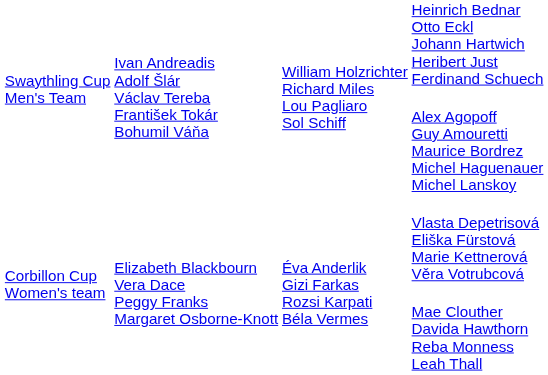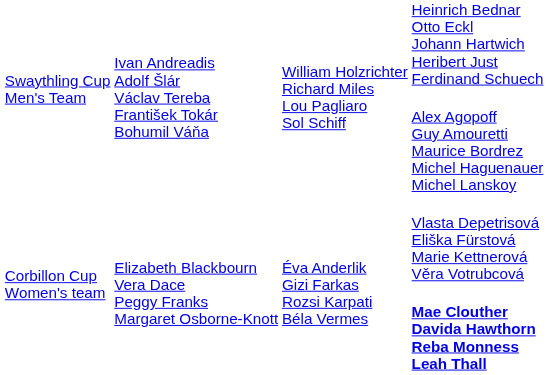(470, 338) normal -> (474, 338) bold
